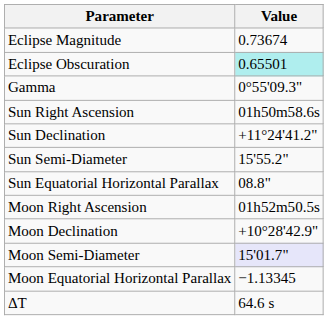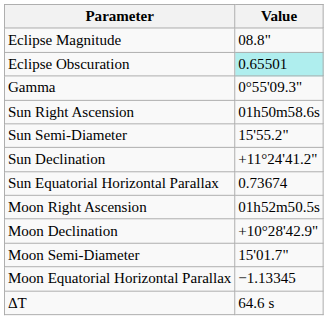(263, 40) 0.73674 -> (255, 40) 08.8"
rows swapped: (57, 135) <-> (67, 159)
(255, 183) 08.8" -> (263, 183) 0.73674
(263, 254) lavender background -> (263, 254) no background
